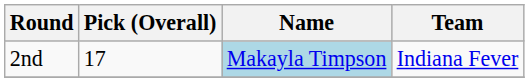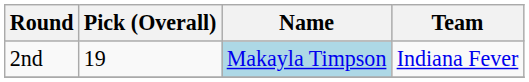(95, 59) 17 -> (95, 59) 19
